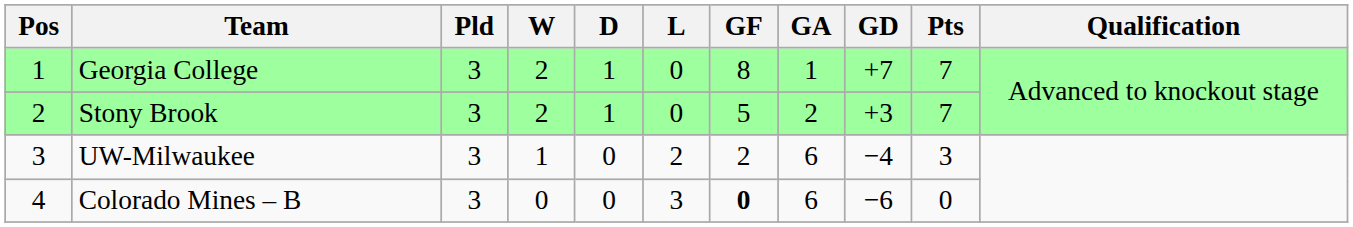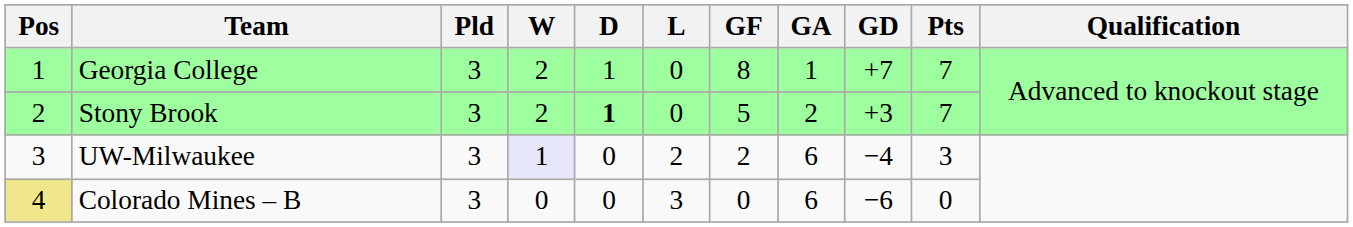(609, 112) normal -> (609, 112) bold
(542, 156) no background -> (542, 156) lavender background
(39, 199) no background -> (39, 199) khaki background
(744, 199) bold -> (744, 199) normal
